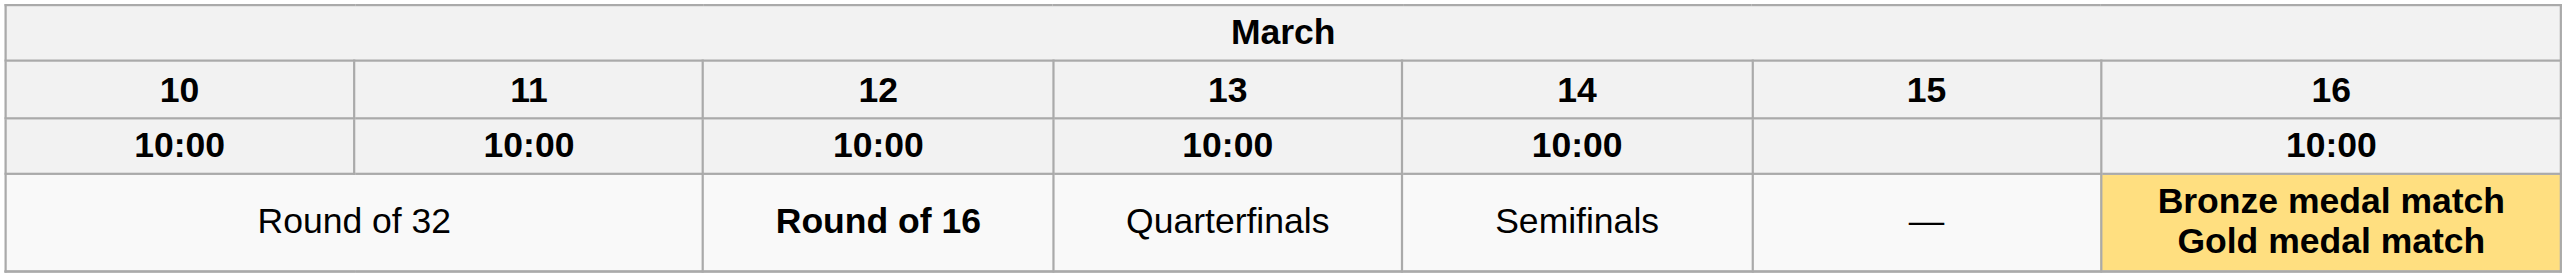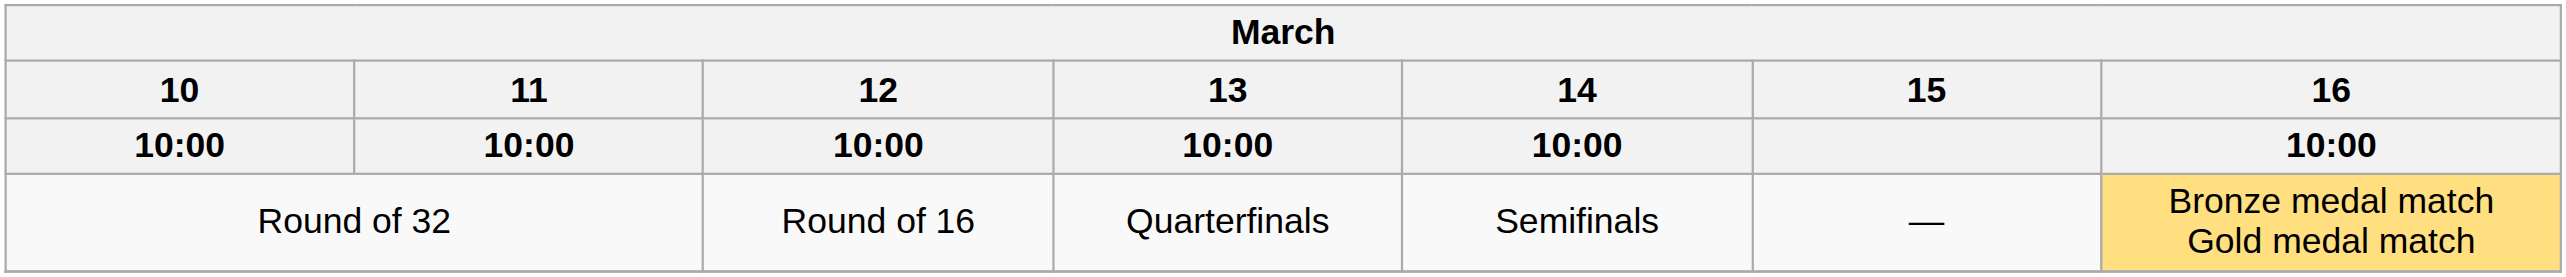(878, 221) bold -> (878, 221) normal
(2331, 221) bold -> (2331, 221) normal
